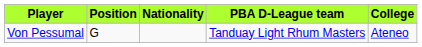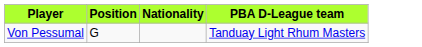- column: (392, 14)
